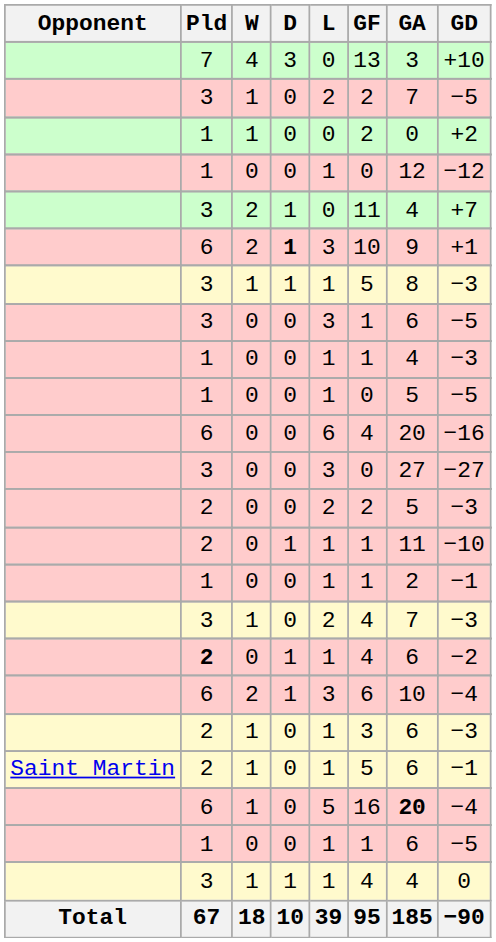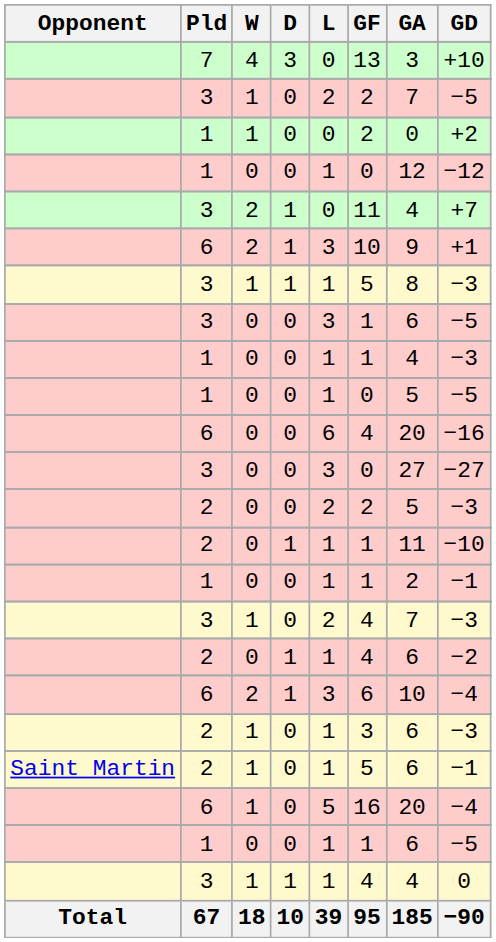(290, 247) bold -> (290, 247) normal
(207, 657) bold -> (207, 657) normal
(412, 807) bold -> (412, 807) normal
